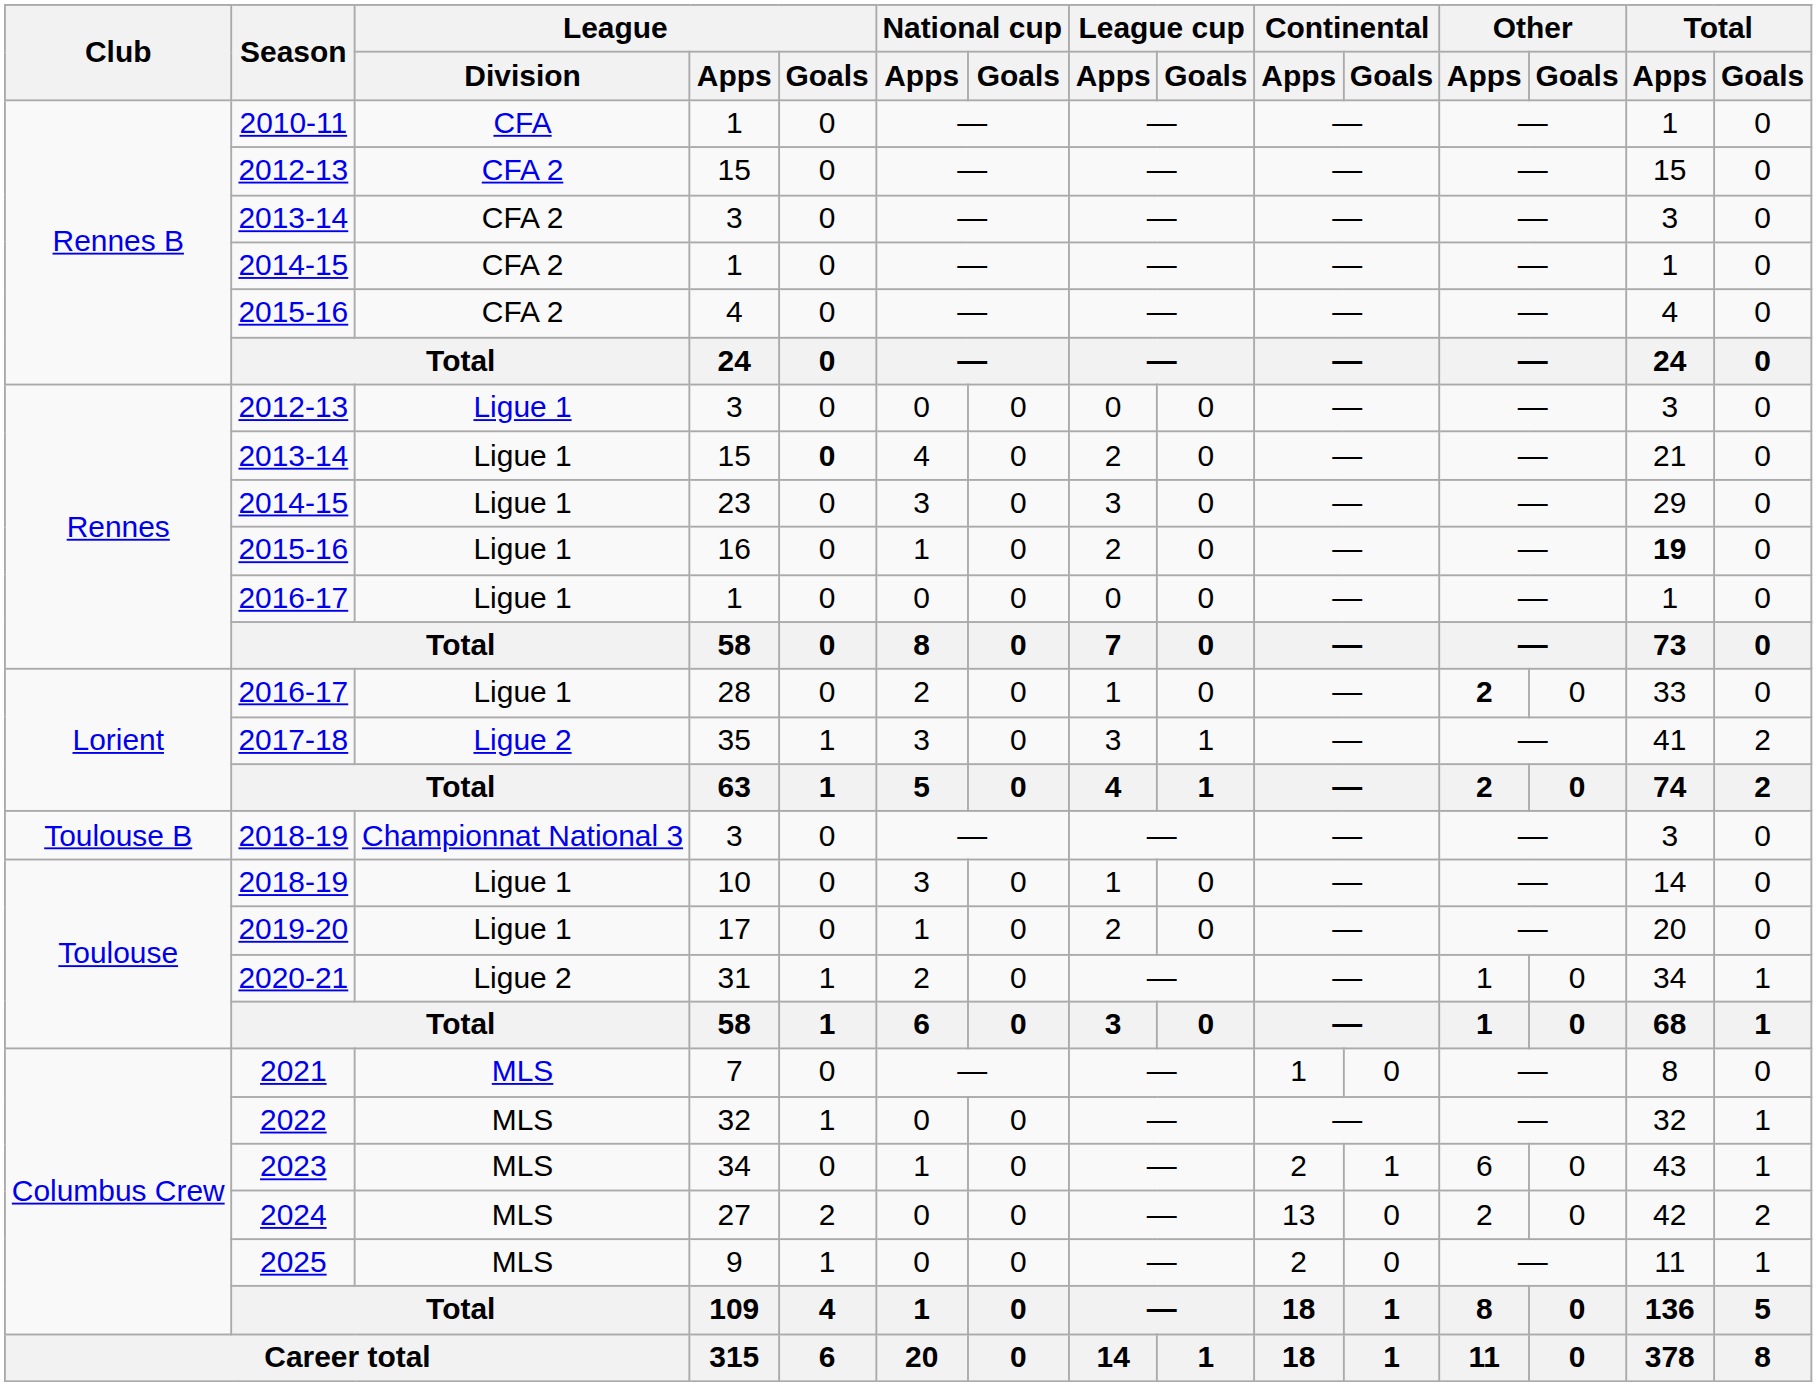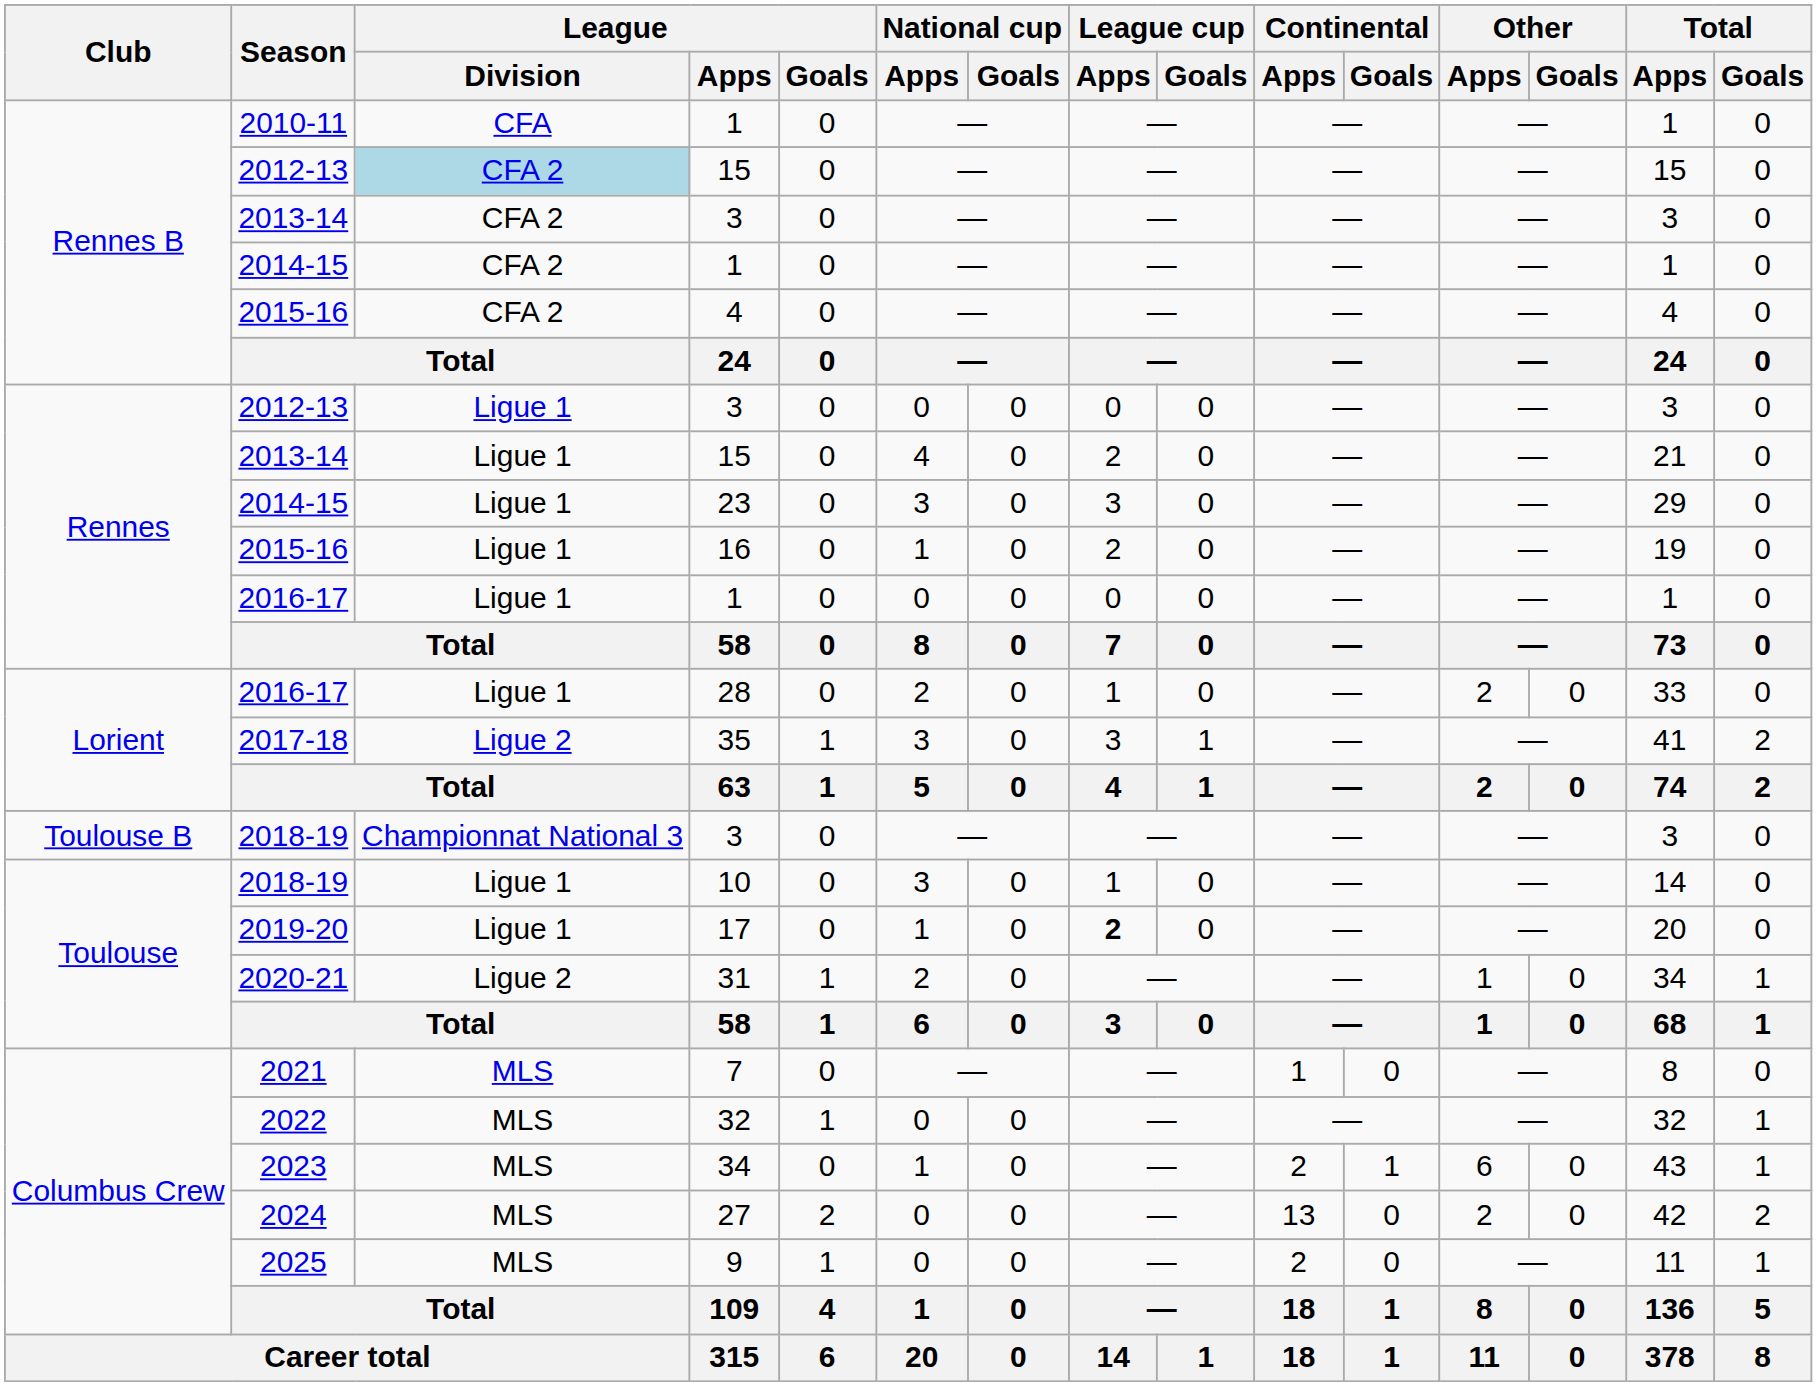(523, 170) no background -> (523, 170) lightblue background
(827, 455) bold -> (827, 455) normal
(1670, 550) bold -> (1670, 550) normal
(1484, 692) bold -> (1484, 692) normal
(1113, 929) normal -> (1113, 929) bold
